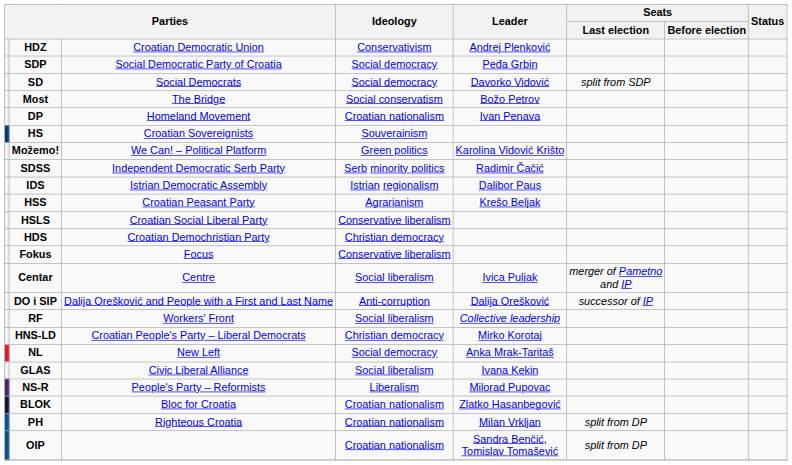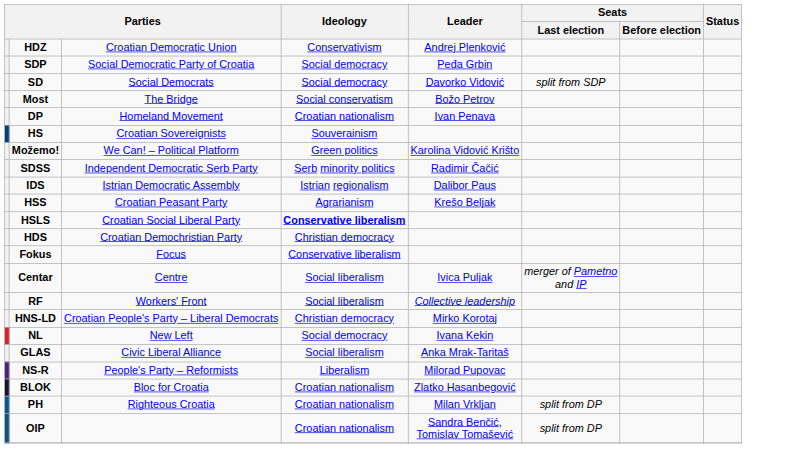(394, 220) normal -> (344, 220) bold
- row: (35, 301)
(510, 353) Anka Mrak-Taritaš -> (465, 335) Ivana Kekin
(510, 370) Ivana Kekin -> (465, 353) Anka Mrak-Taritaš
